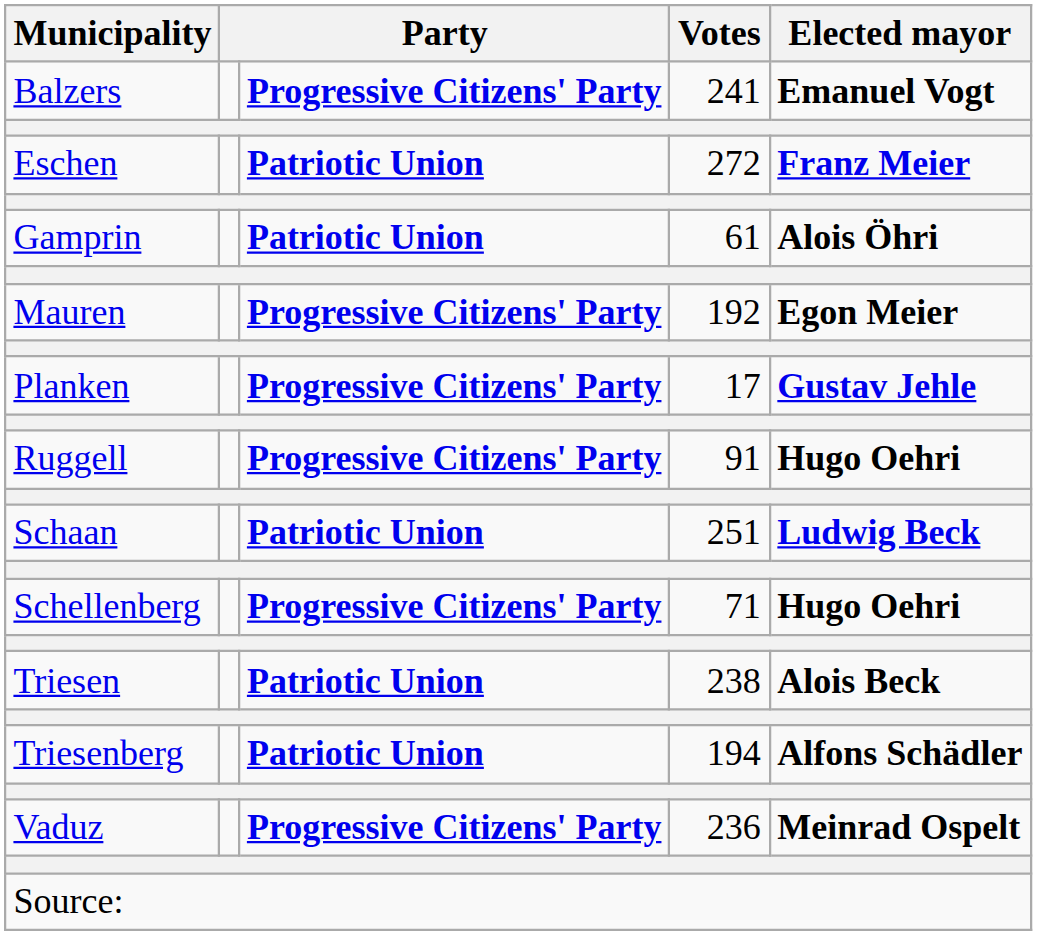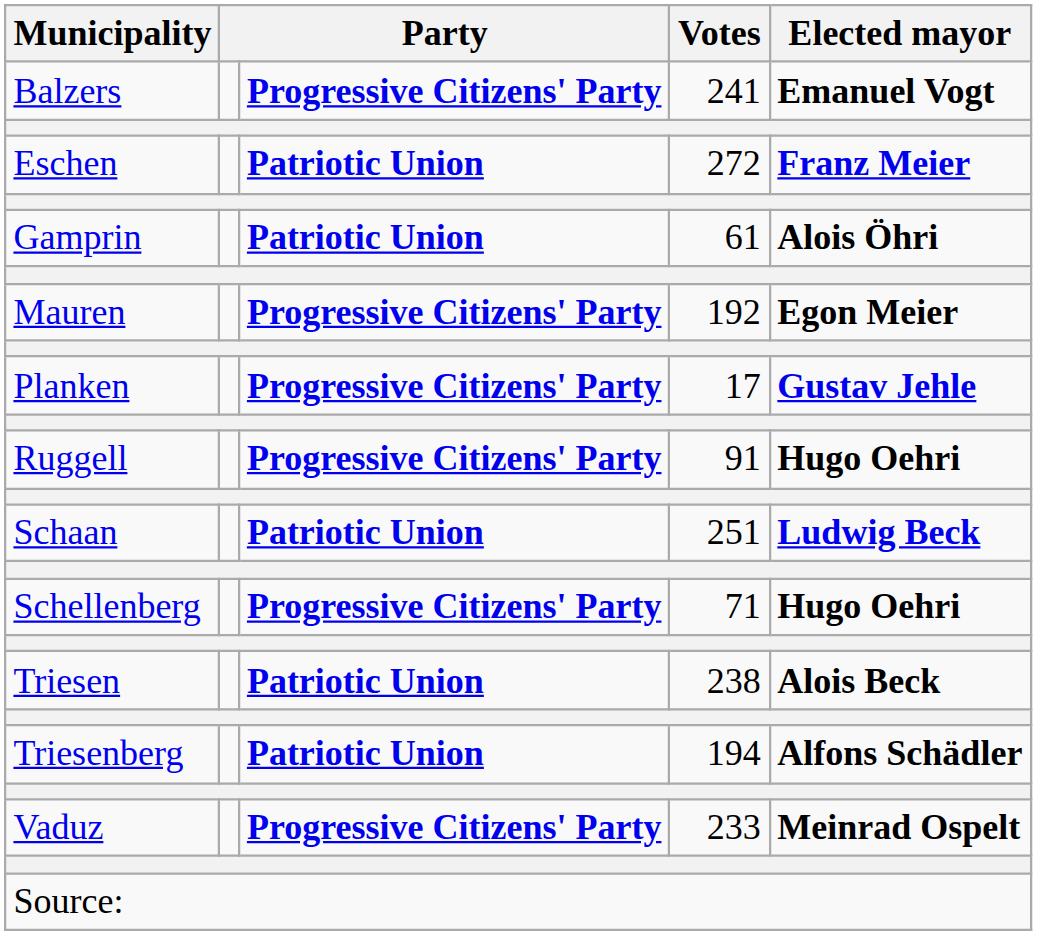(734, 827) 236 -> (734, 827) 233
